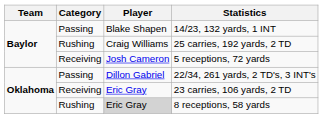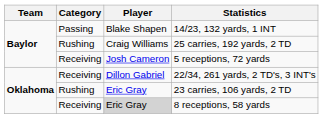(76, 74) Passing -> (80, 74) Receiving
(80, 90) Receiving -> (76, 90) Rushing
(76, 105) Rushing -> (80, 105) Receiving
